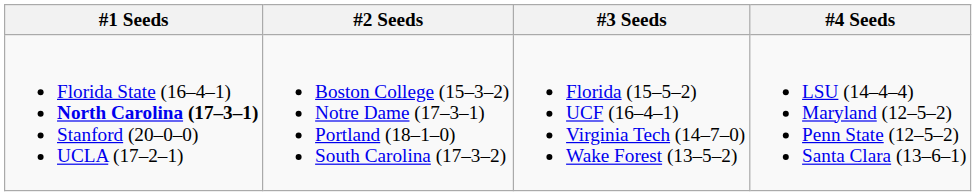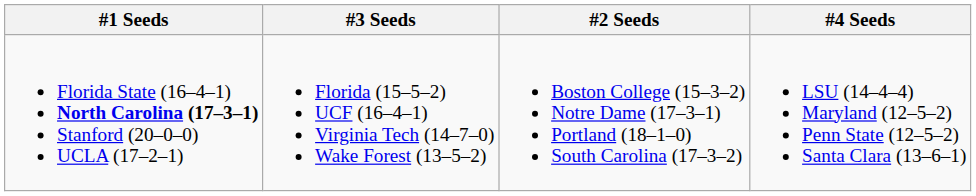columns swapped: (388, 19) <-> (632, 19)
